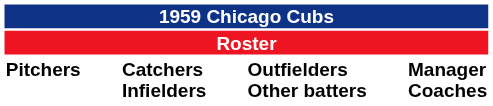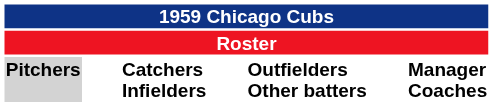(43, 69) no background -> (43, 69) lightgrey background
